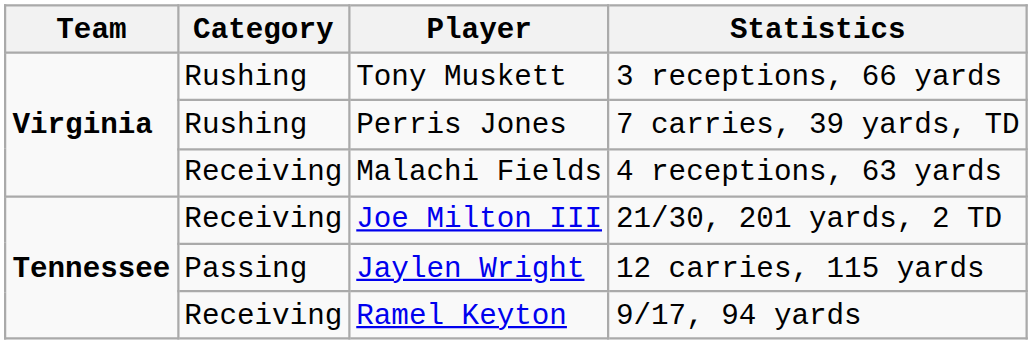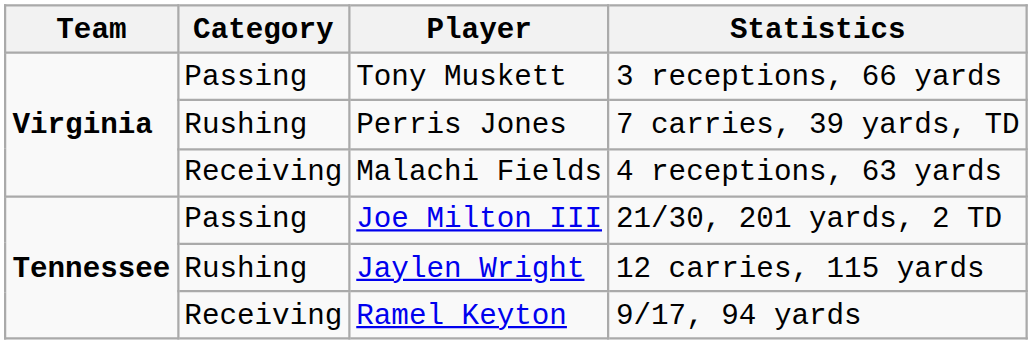(246, 77) Rushing -> (246, 77) Passing
(263, 220) Receiving -> (246, 220) Passing
(246, 268) Passing -> (246, 268) Rushing
